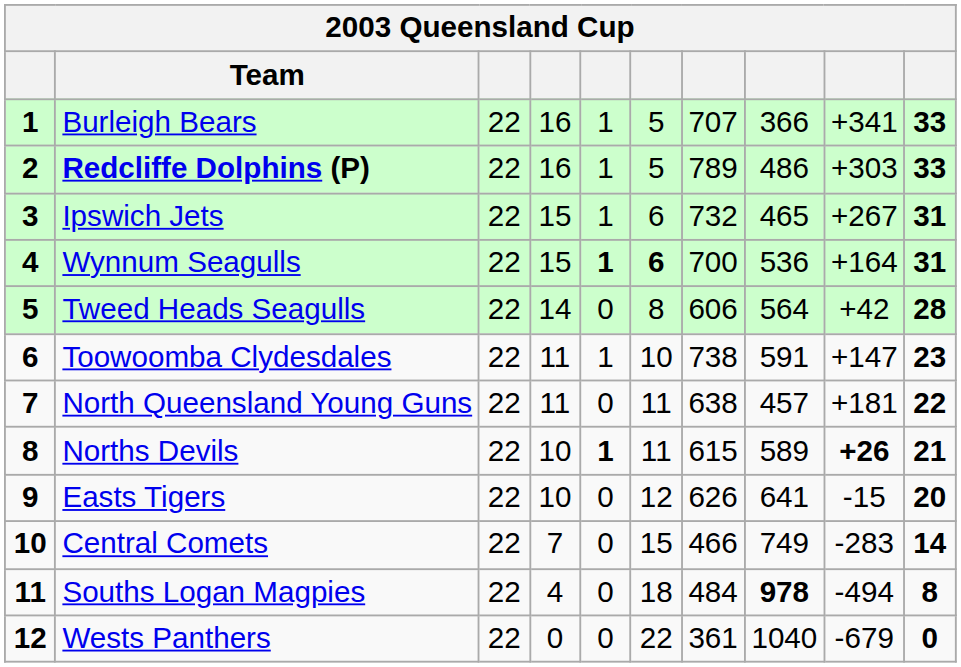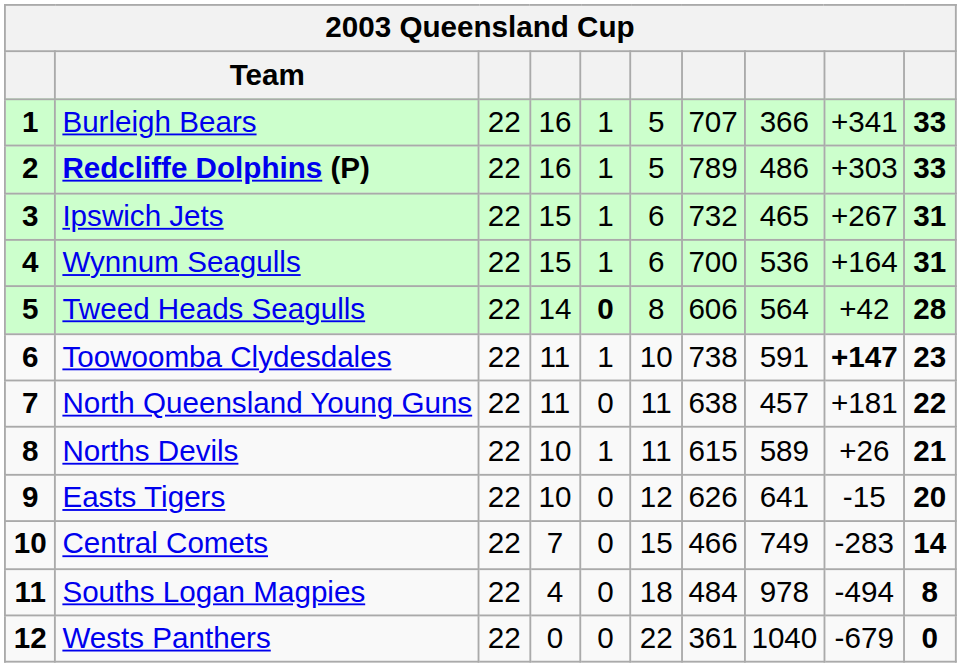(606, 262) bold -> (606, 262) normal
(656, 262) bold -> (656, 262) normal
(606, 309) normal -> (606, 309) bold
(864, 356) normal -> (864, 356) bold
(606, 450) bold -> (606, 450) normal
(864, 450) bold -> (864, 450) normal
(784, 591) bold -> (784, 591) normal
